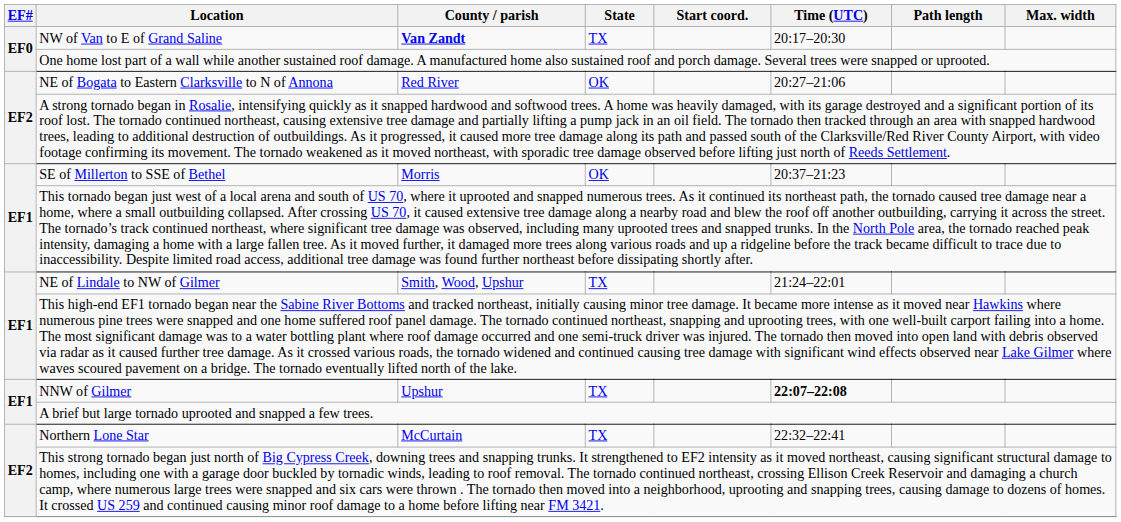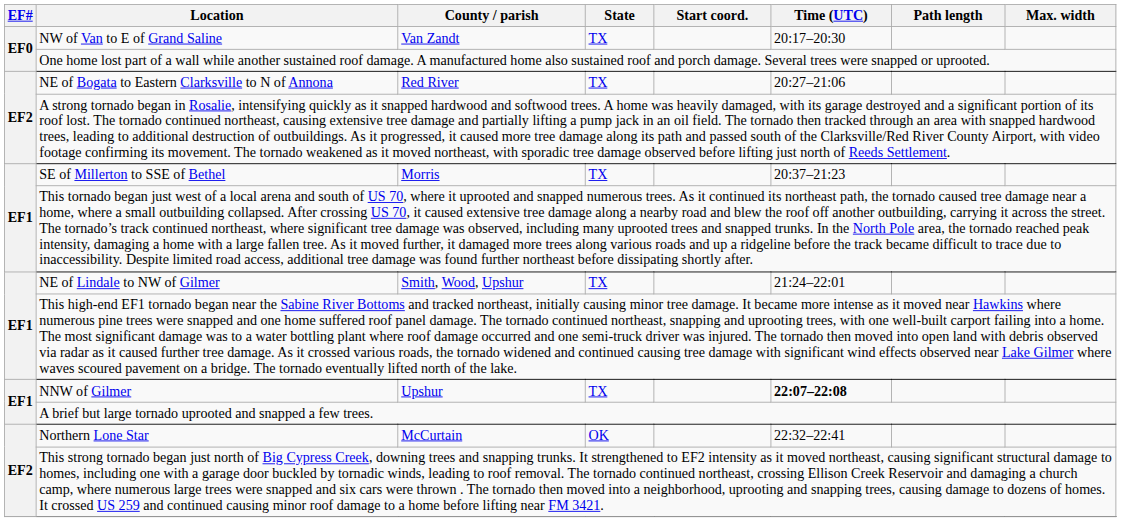(433, 37) bold -> (430, 37) normal
(599, 82) OK -> (598, 82) TX
(599, 174) OK -> (598, 174) TX
(598, 435) TX -> (599, 435) OK
